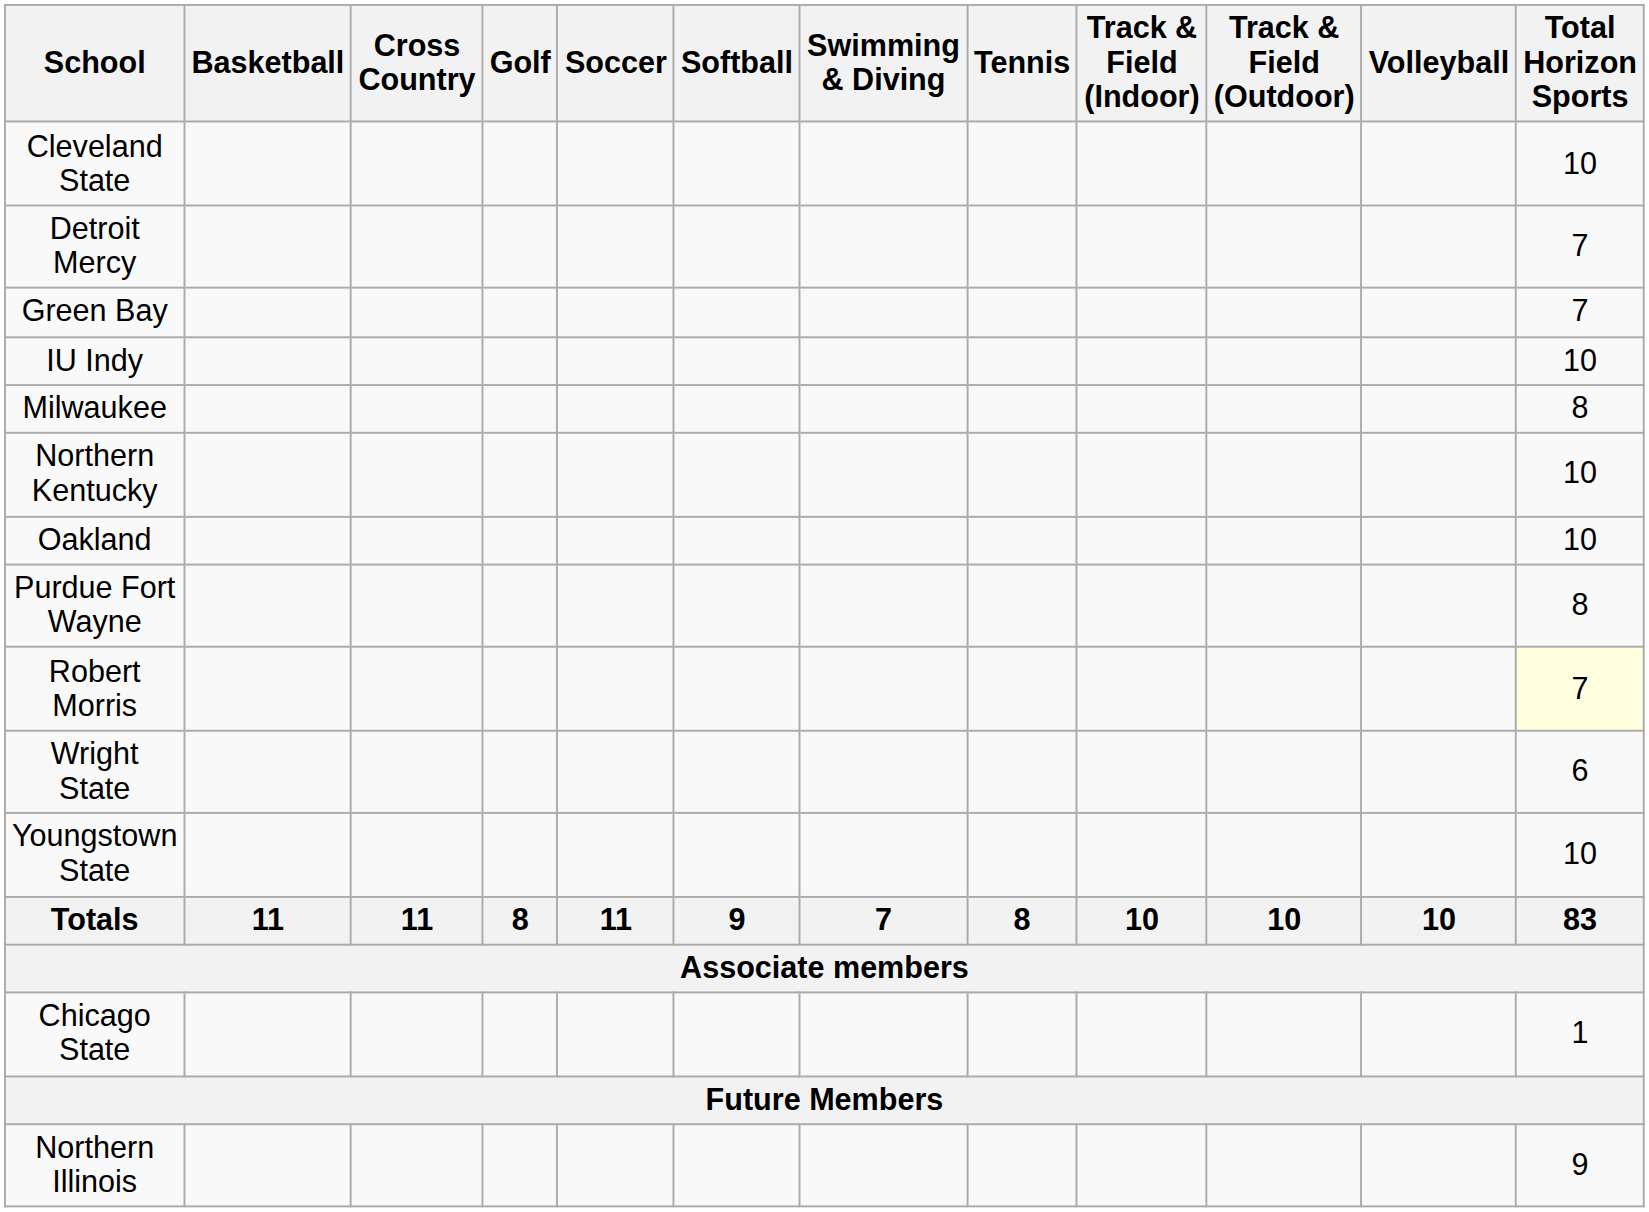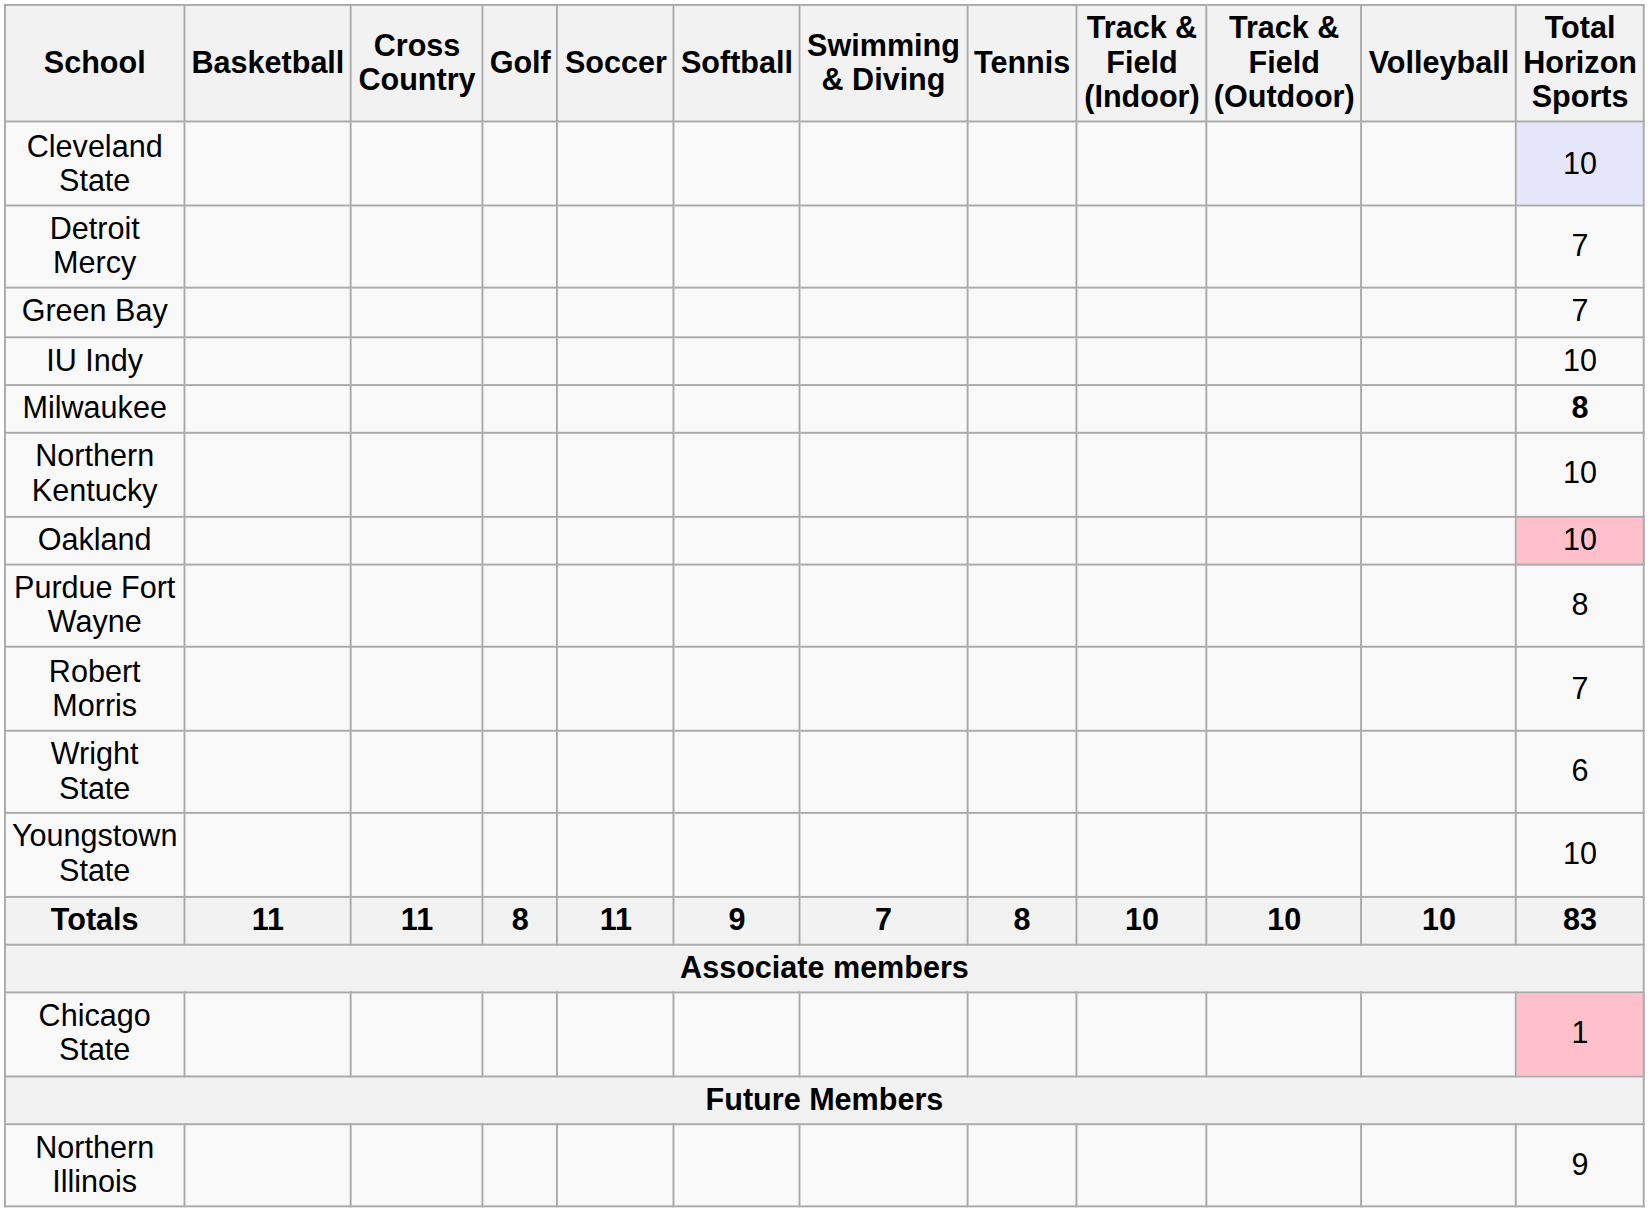(1580, 163) no background -> (1580, 163) lavender background
(1580, 408) normal -> (1580, 408) bold
(1580, 539) no background -> (1580, 539) pink background
(1580, 688) lightyellow background -> (1580, 688) no background
(1580, 1033) no background -> (1580, 1033) pink background
